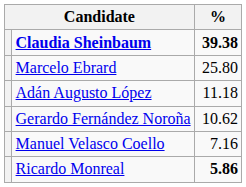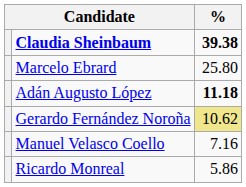(220, 93) normal -> (220, 93) bold
(220, 118) no background -> (220, 118) khaki background
(224, 169) bold -> (224, 169) normal
